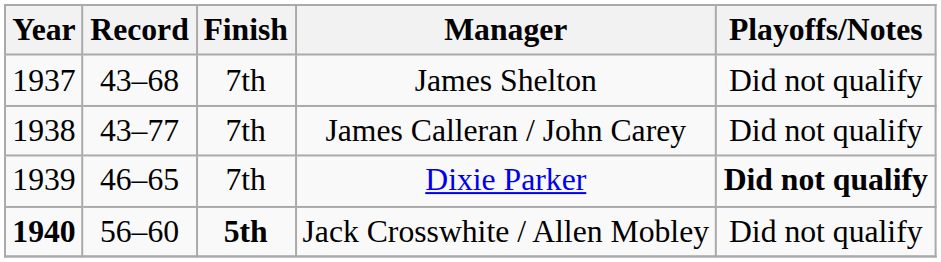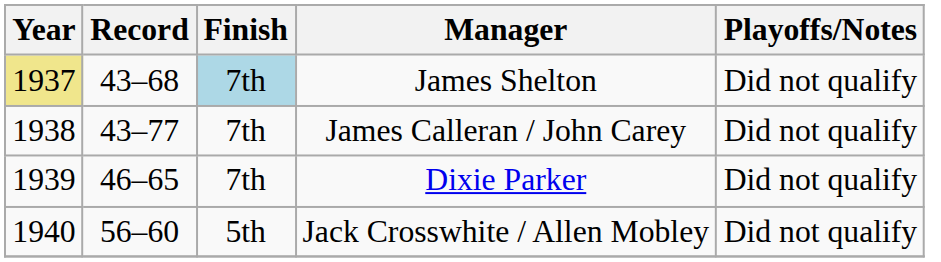(44, 79) no background -> (44, 79) khaki background
(246, 79) no background -> (246, 79) lightblue background
(826, 180) bold -> (820, 180) normal
(44, 230) bold -> (44, 230) normal
(246, 230) bold -> (246, 230) normal
